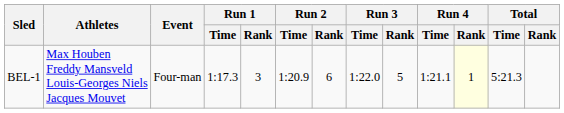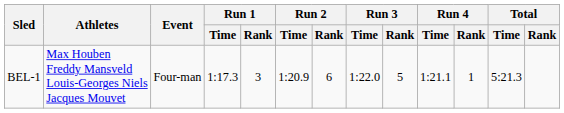(471, 77) lightyellow background -> (471, 77) no background
